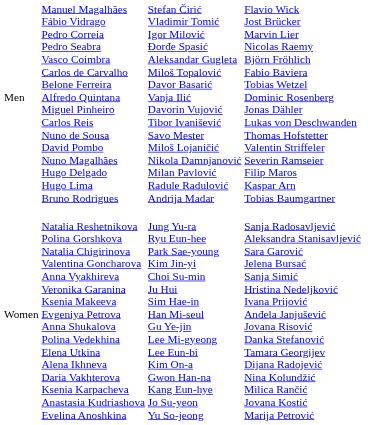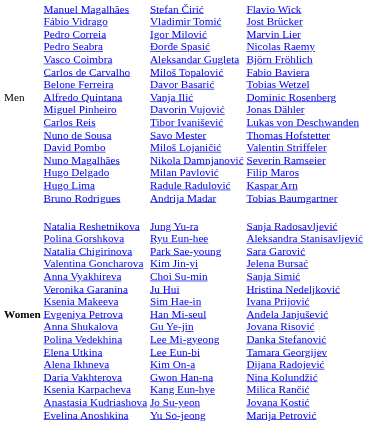(21, 314) normal -> (22, 314) bold
